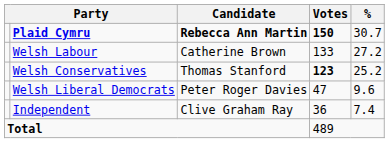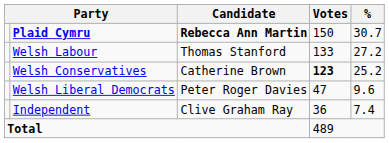(323, 33) bold -> (323, 33) normal
(233, 52) Catherine Brown -> (233, 52) Thomas Stanford
(233, 71) Thomas Stanford -> (233, 71) Catherine Brown
